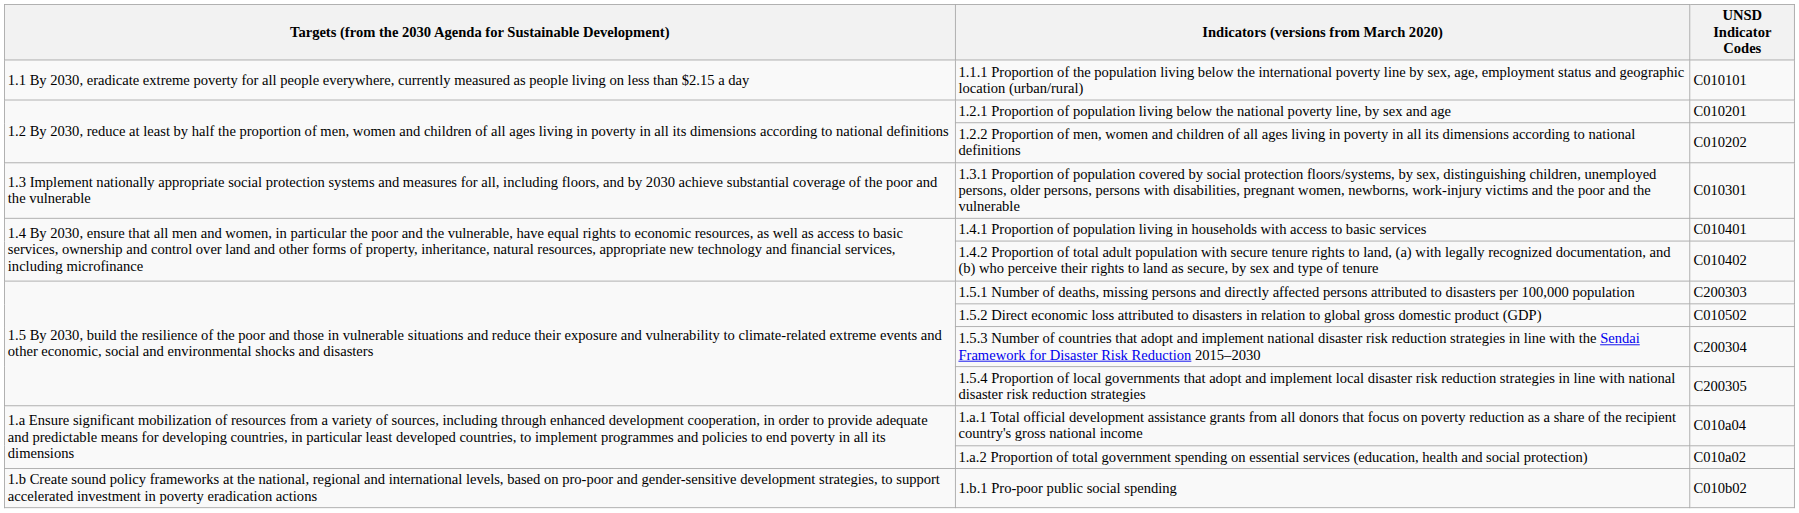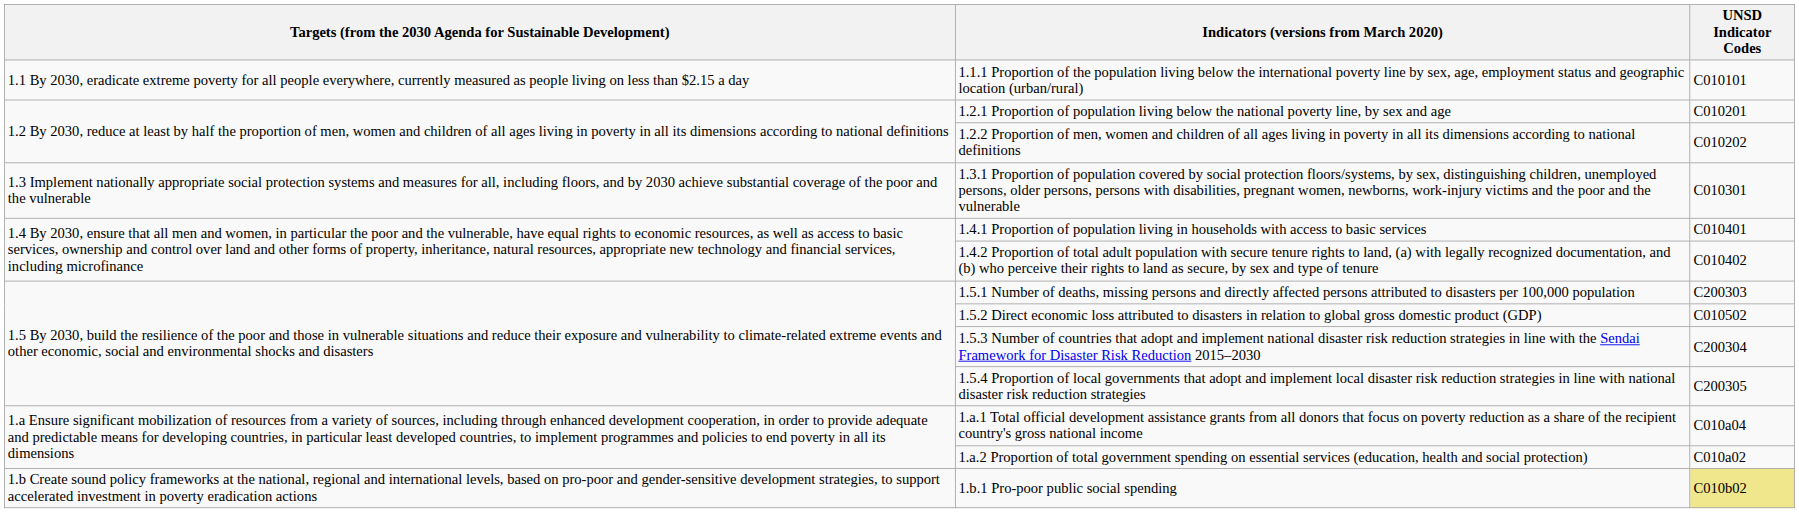(1720, 488) no background -> (1720, 488) khaki background
